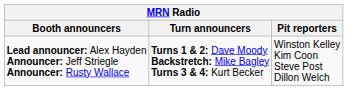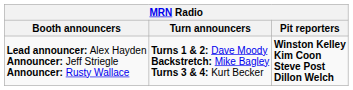(307, 61) normal -> (310, 61) bold
